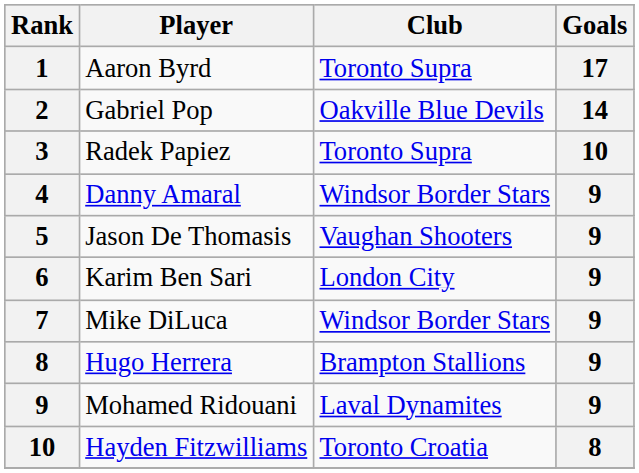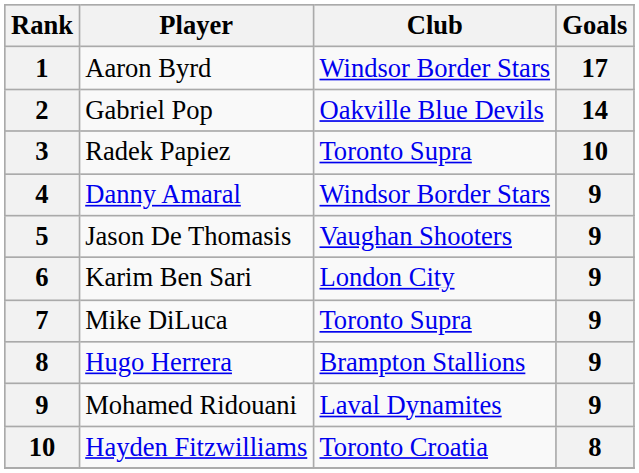(396, 67) Toronto Supra -> (435, 67) Windsor Border Stars
(435, 320) Windsor Border Stars -> (396, 320) Toronto Supra
